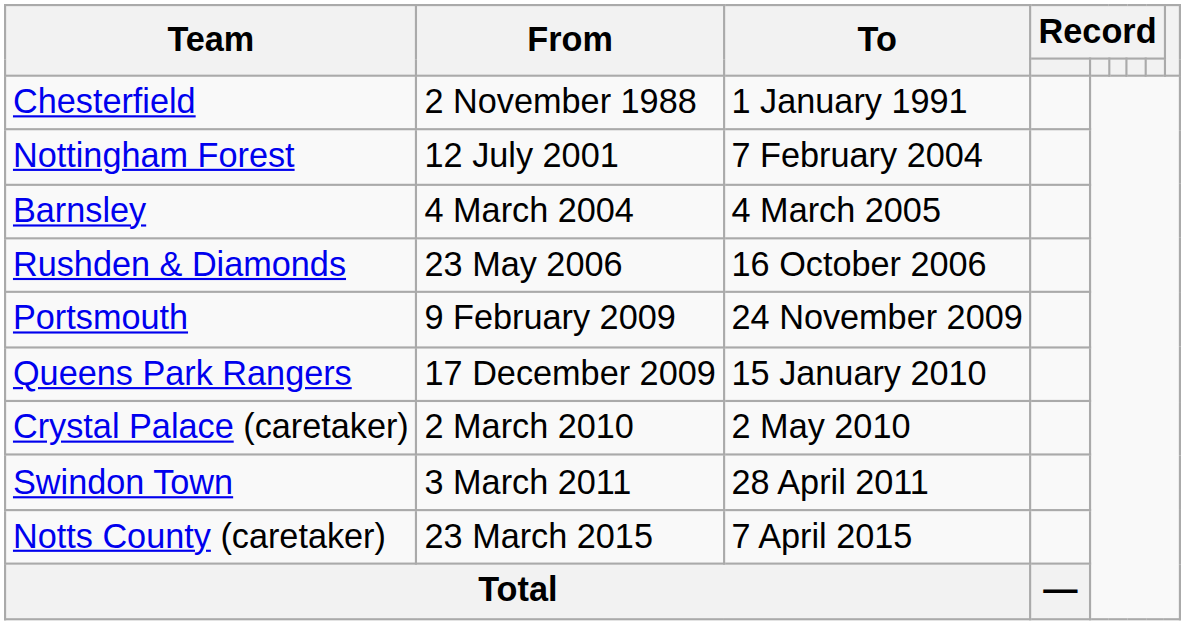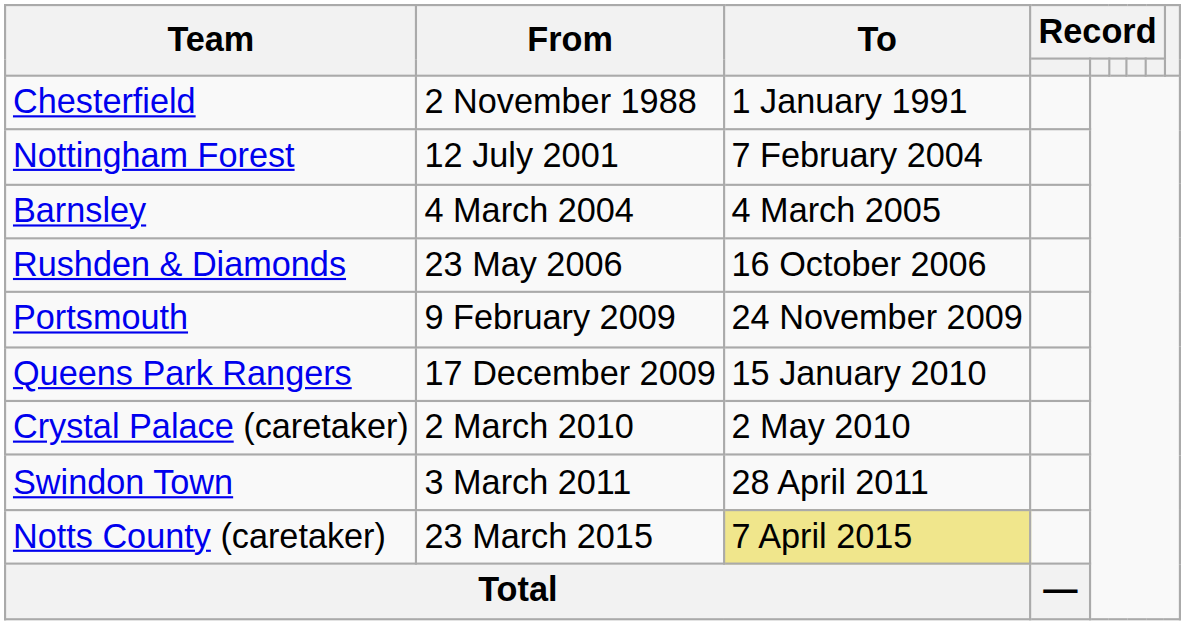(822, 536) no background -> (822, 536) khaki background
